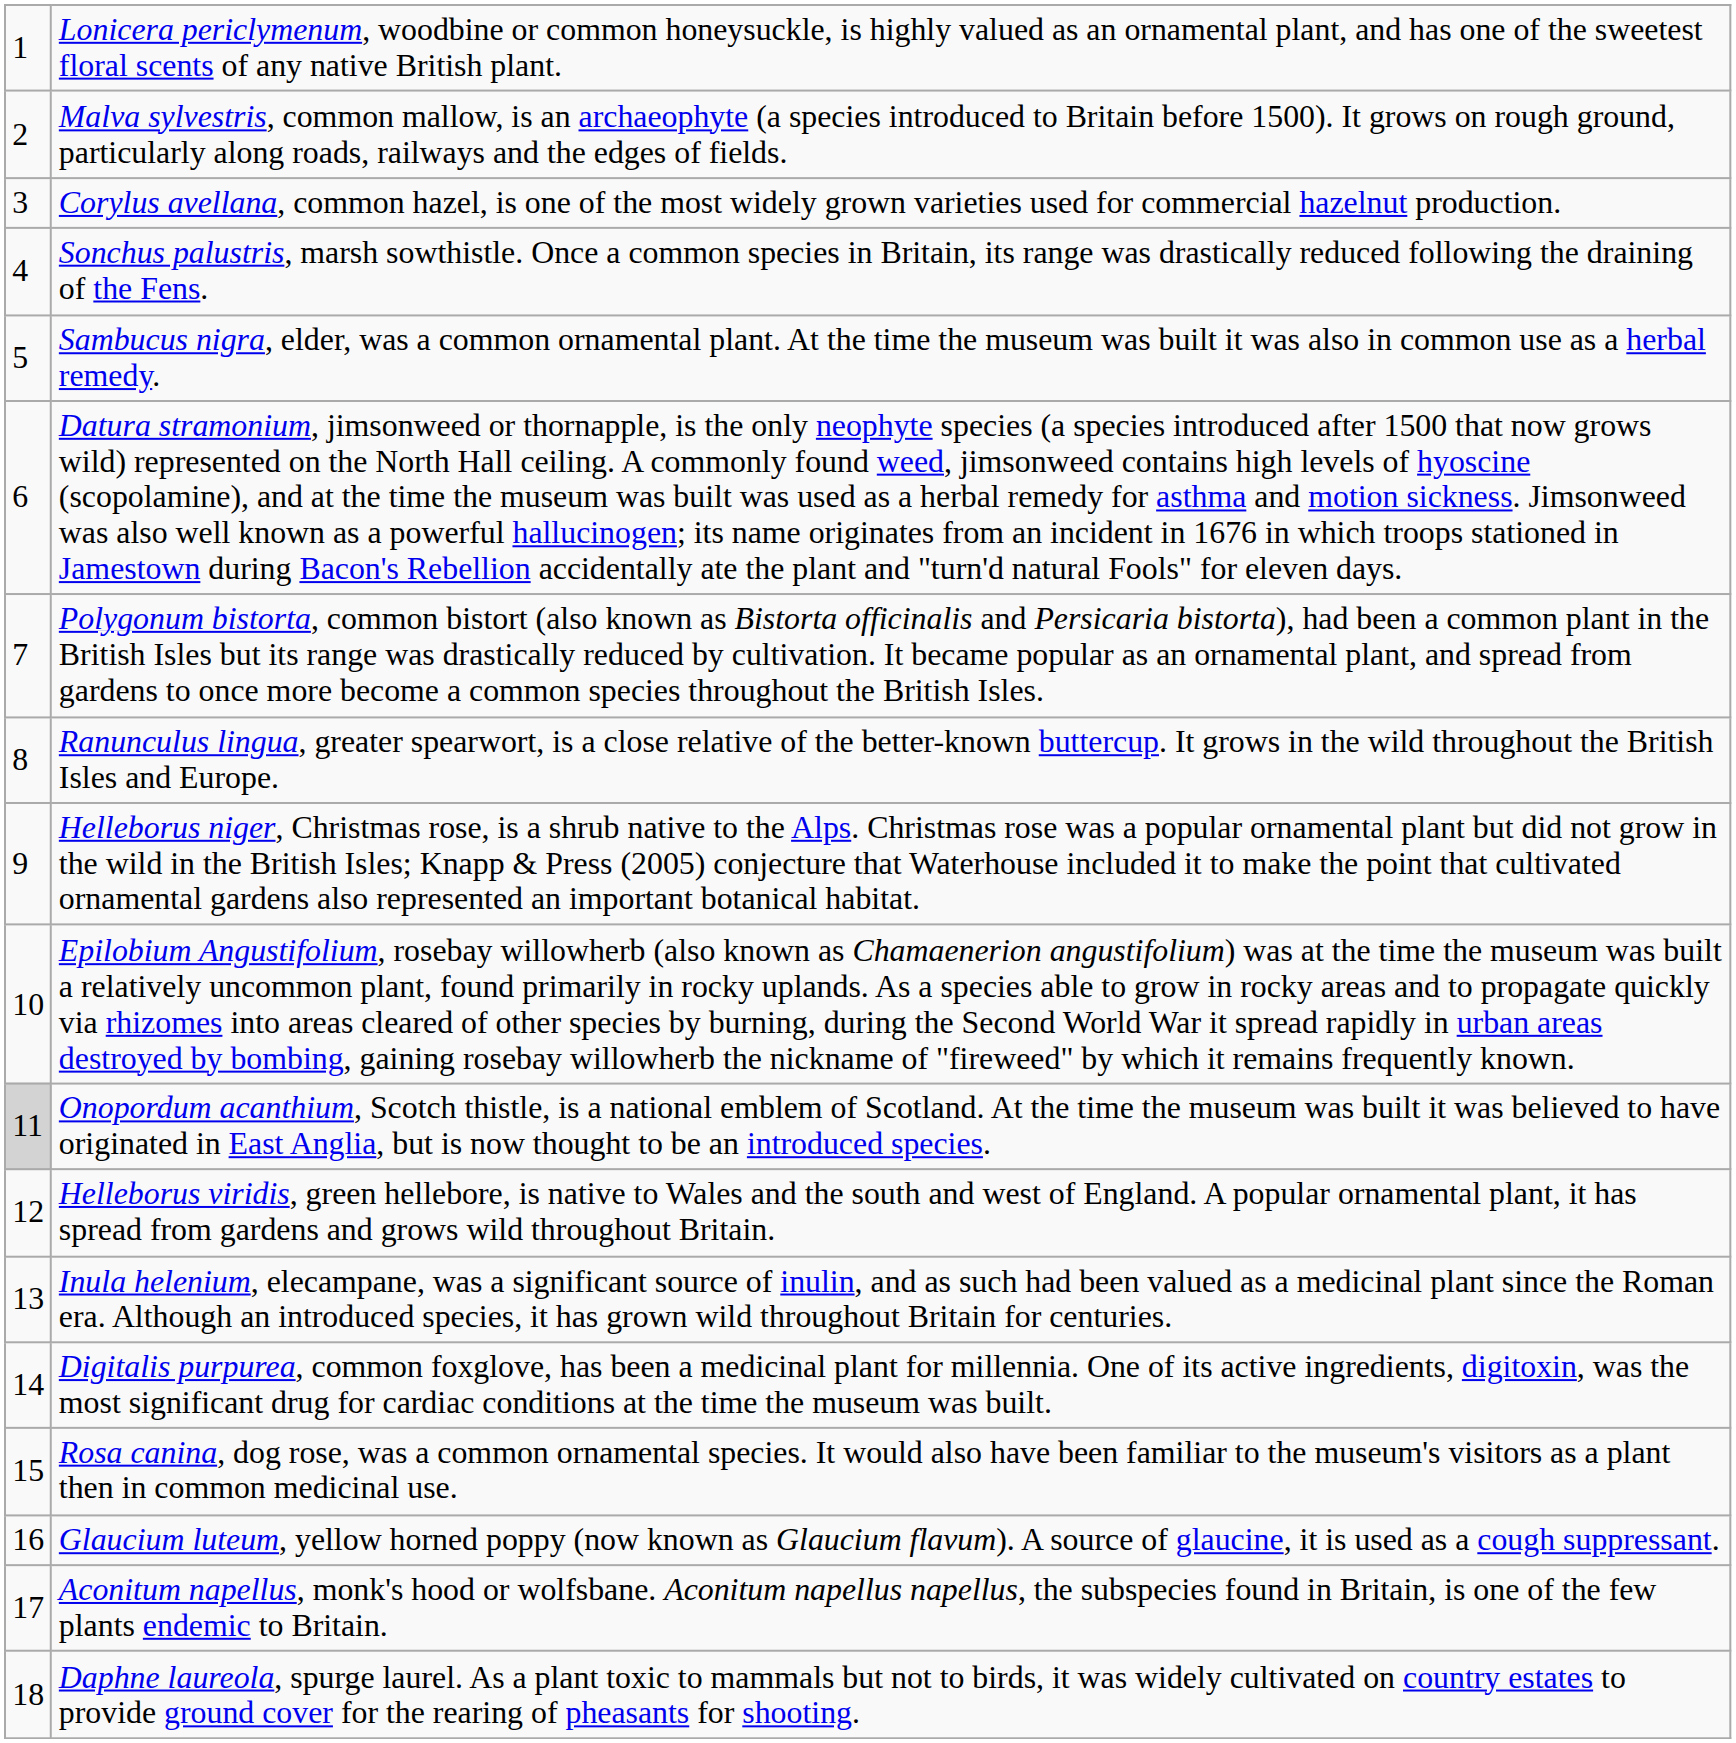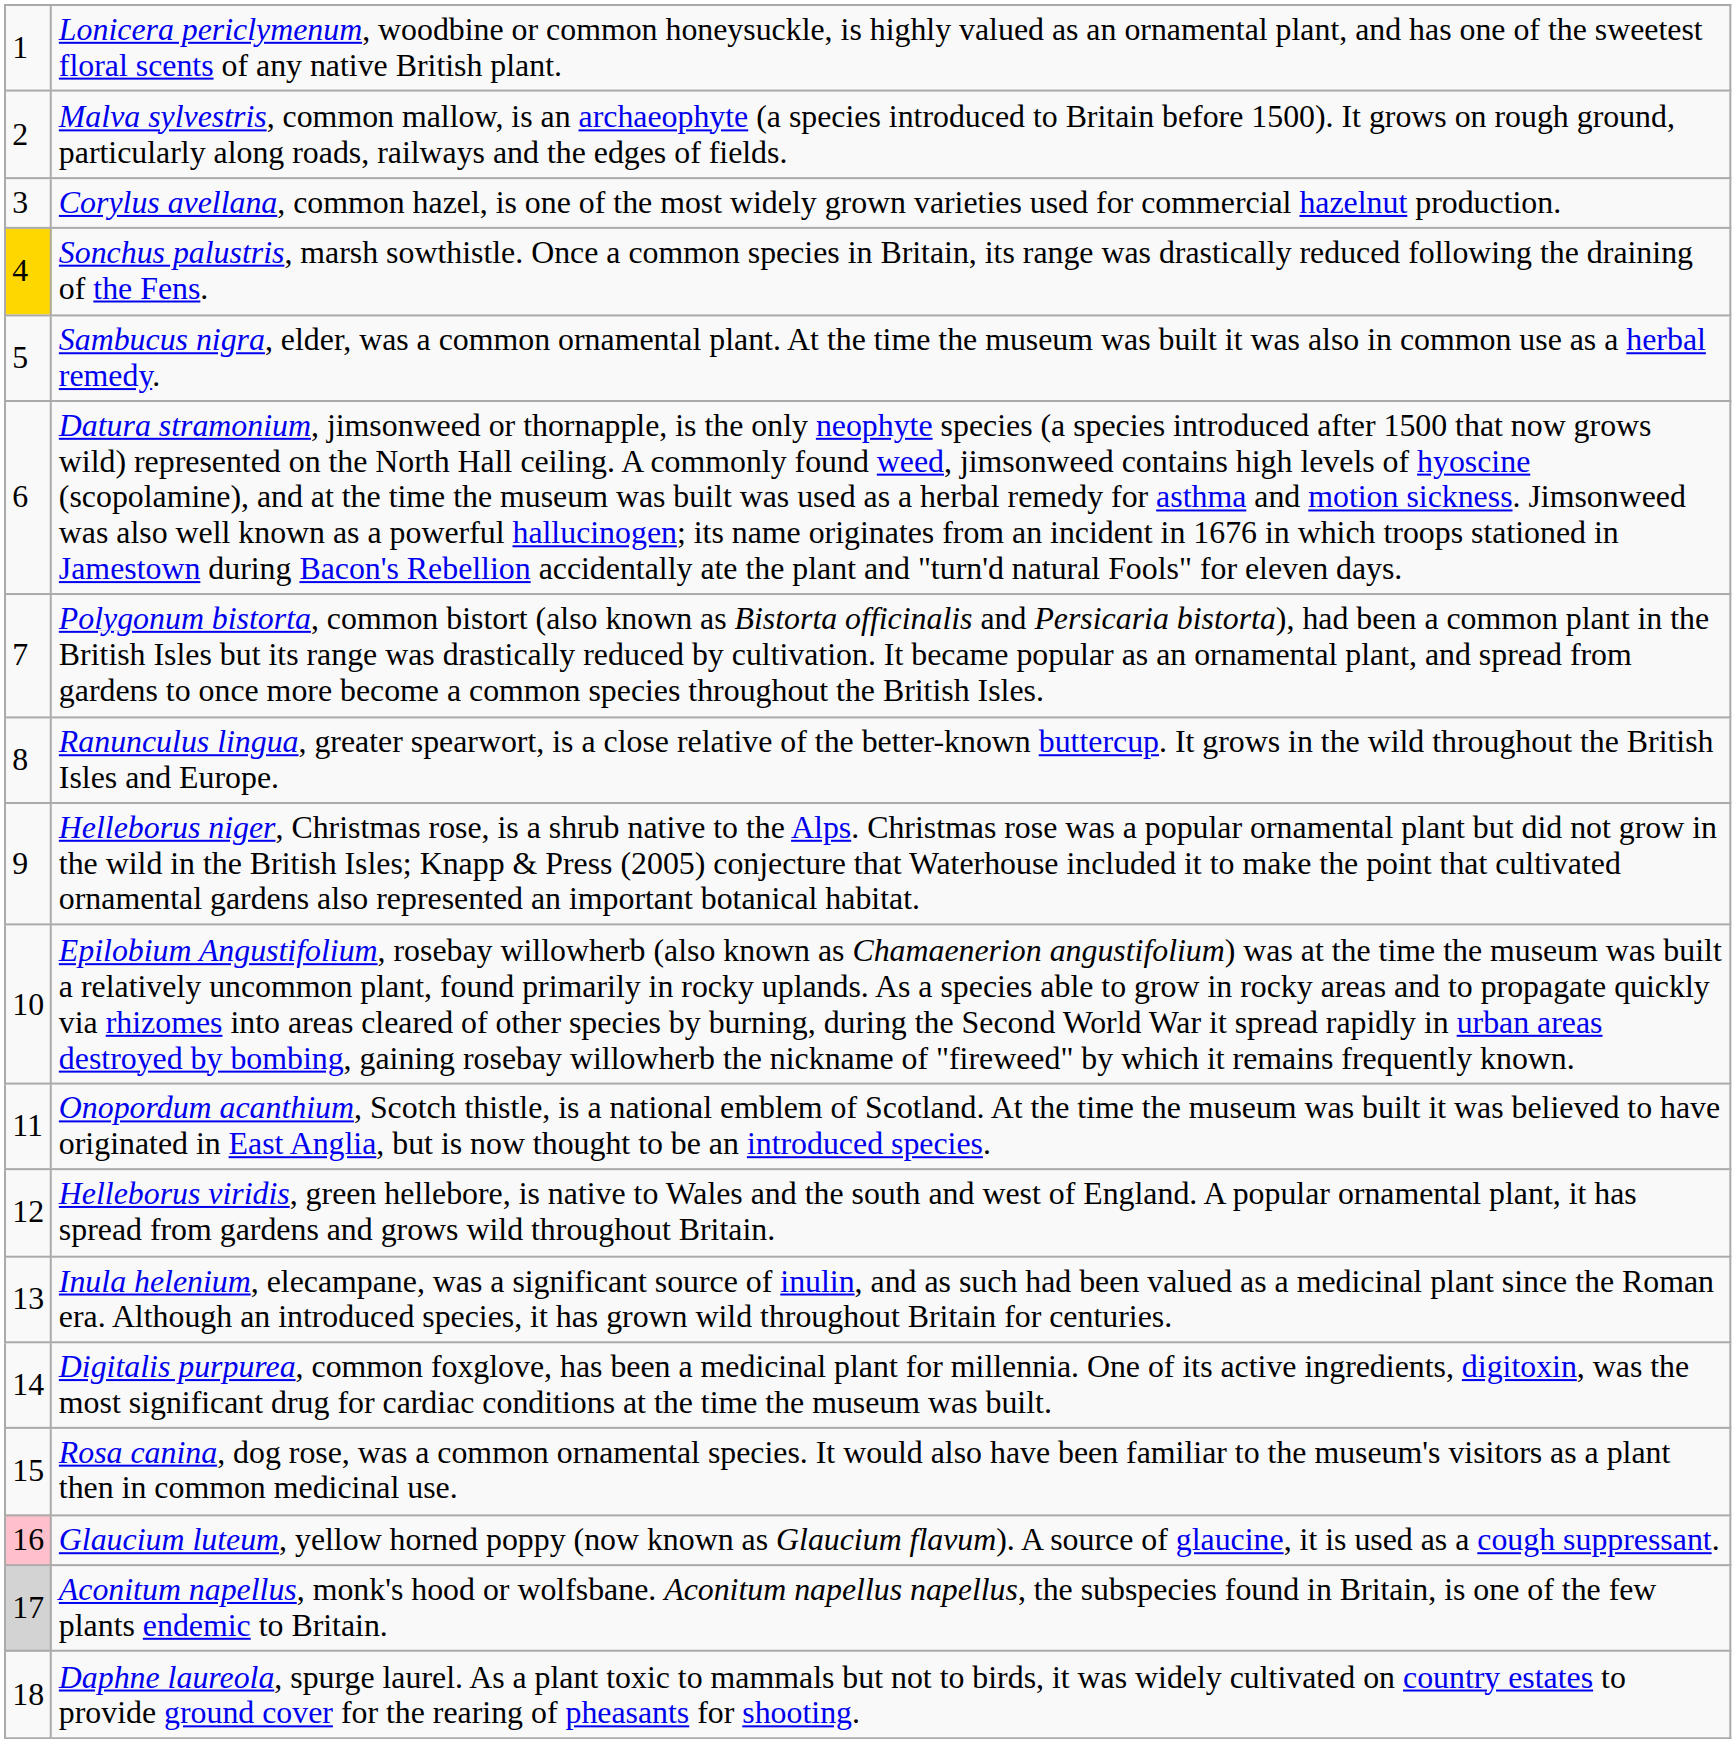(20, 270) no background -> (20, 270) gold background
(28, 1125) lightgrey background -> (28, 1125) no background
(28, 1539) no background -> (28, 1539) pink background
(28, 1607) no background -> (28, 1607) lightgrey background
